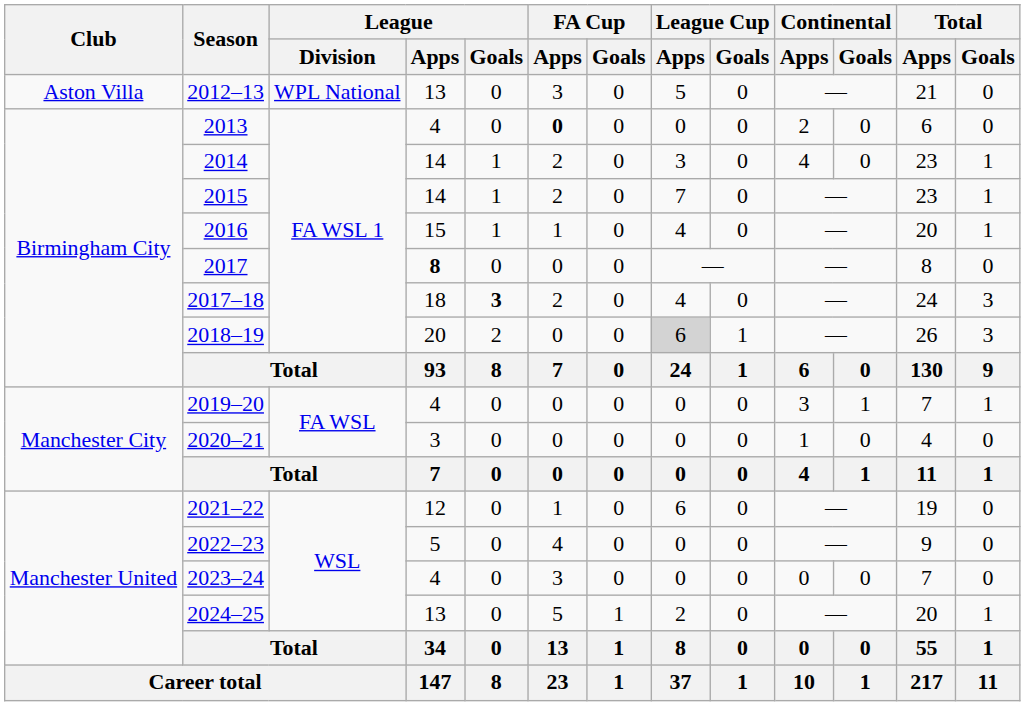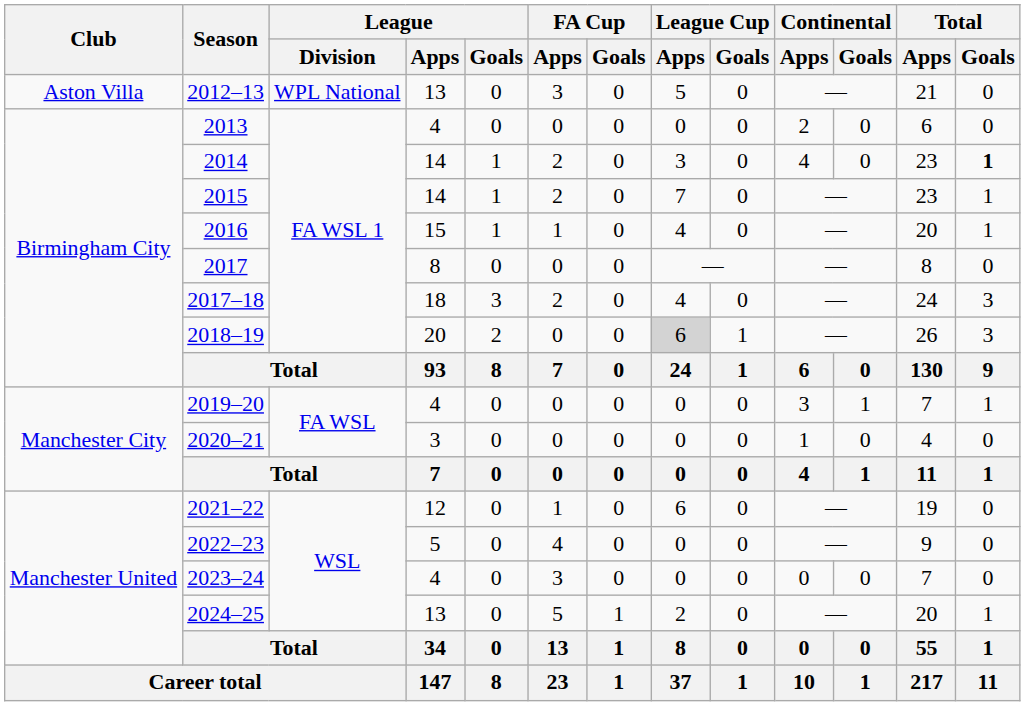(558, 126) bold -> (558, 126) normal
(988, 160) normal -> (988, 160) bold
(435, 265) bold -> (435, 265) normal
(496, 299) bold -> (496, 299) normal
